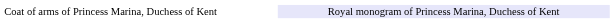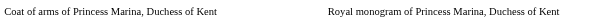(444, 11) lavender background -> (444, 11) no background
